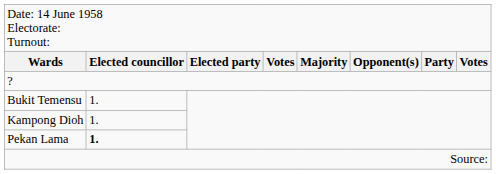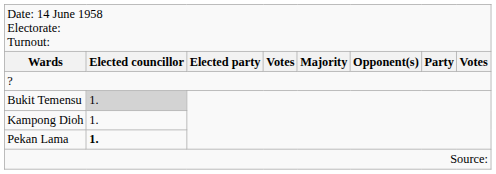(94, 100) no background -> (94, 100) lightgrey background
